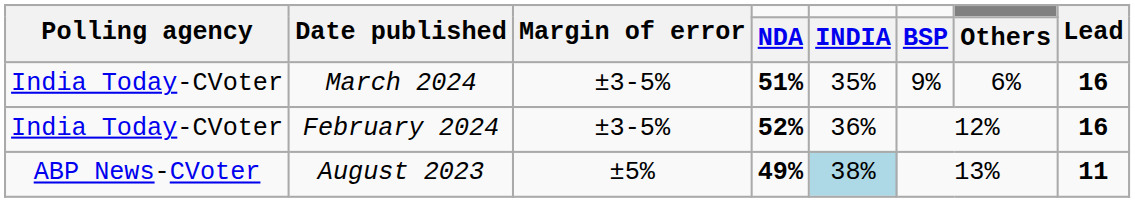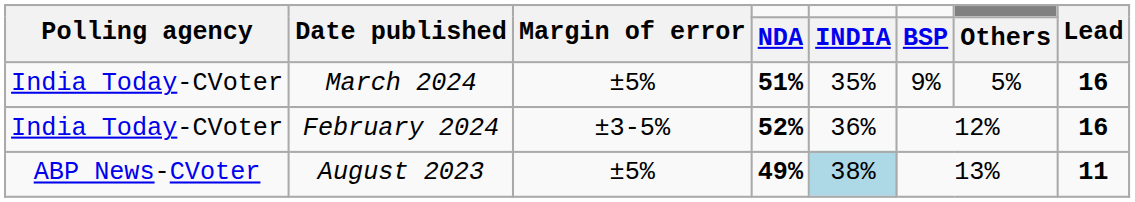(632, 85) ±3-5% -> (632, 85) ±5%
(1006, 85) 6% -> (1006, 85) 5%
